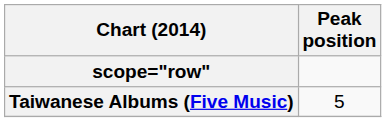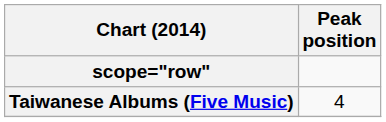(339, 101) 5 -> (339, 101) 4
